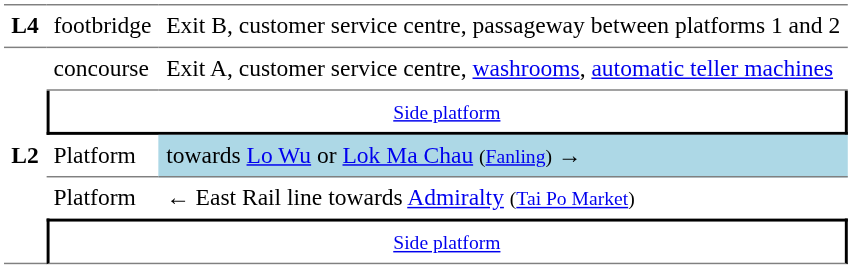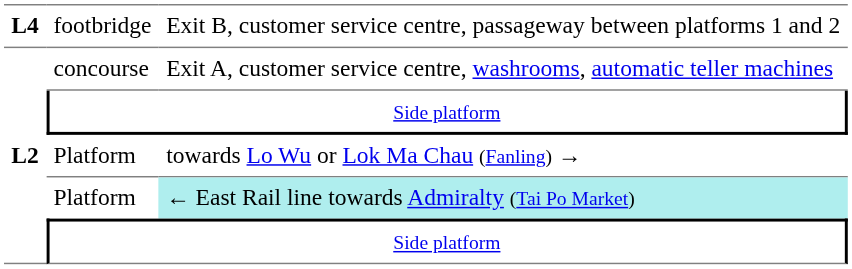(374, 155) lightblue background -> (374, 155) no background
(400, 197) no background -> (400, 197) paleturquoise background
